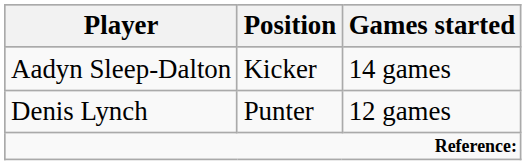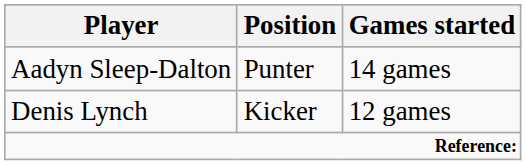(280, 68) Kicker -> (279, 68) Punter
(279, 111) Punter -> (280, 111) Kicker
